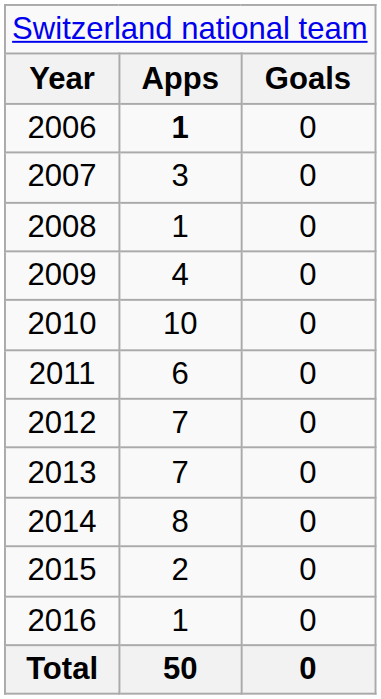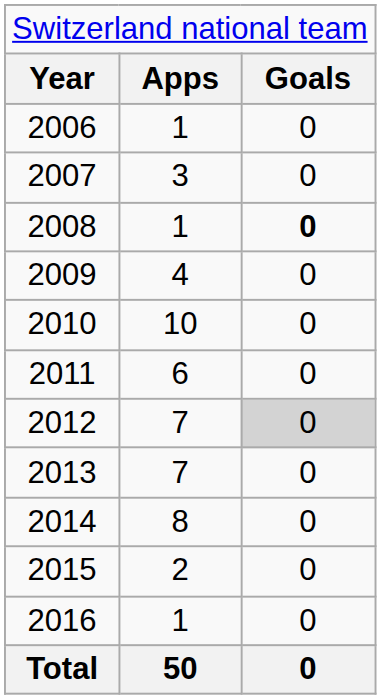(180, 127) bold -> (180, 127) normal
(308, 226) normal -> (308, 226) bold
(308, 422) no background -> (308, 422) lightgrey background
